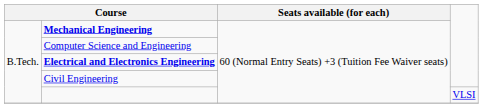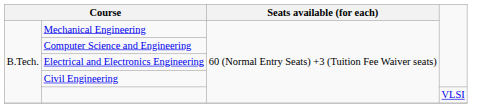(98, 29) bold -> (95, 29) normal
(129, 62) bold -> (124, 62) normal
